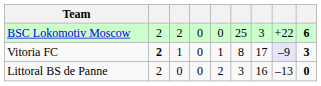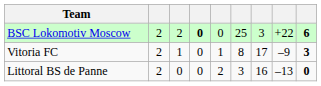(200, 33) normal -> (200, 33) bold
(159, 52) bold -> (159, 52) normal
(284, 52) lavender background -> (284, 52) no background
